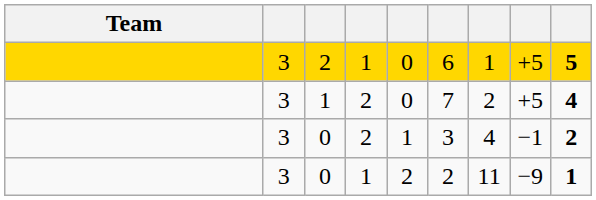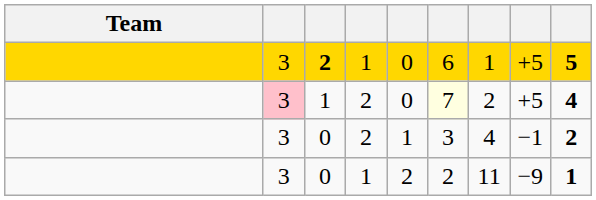(325, 61) normal -> (325, 61) bold
(284, 99) no background -> (284, 99) pink background
(448, 99) no background -> (448, 99) lightyellow background
